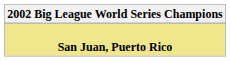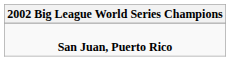(115, 46) khaki background -> (115, 46) no background
